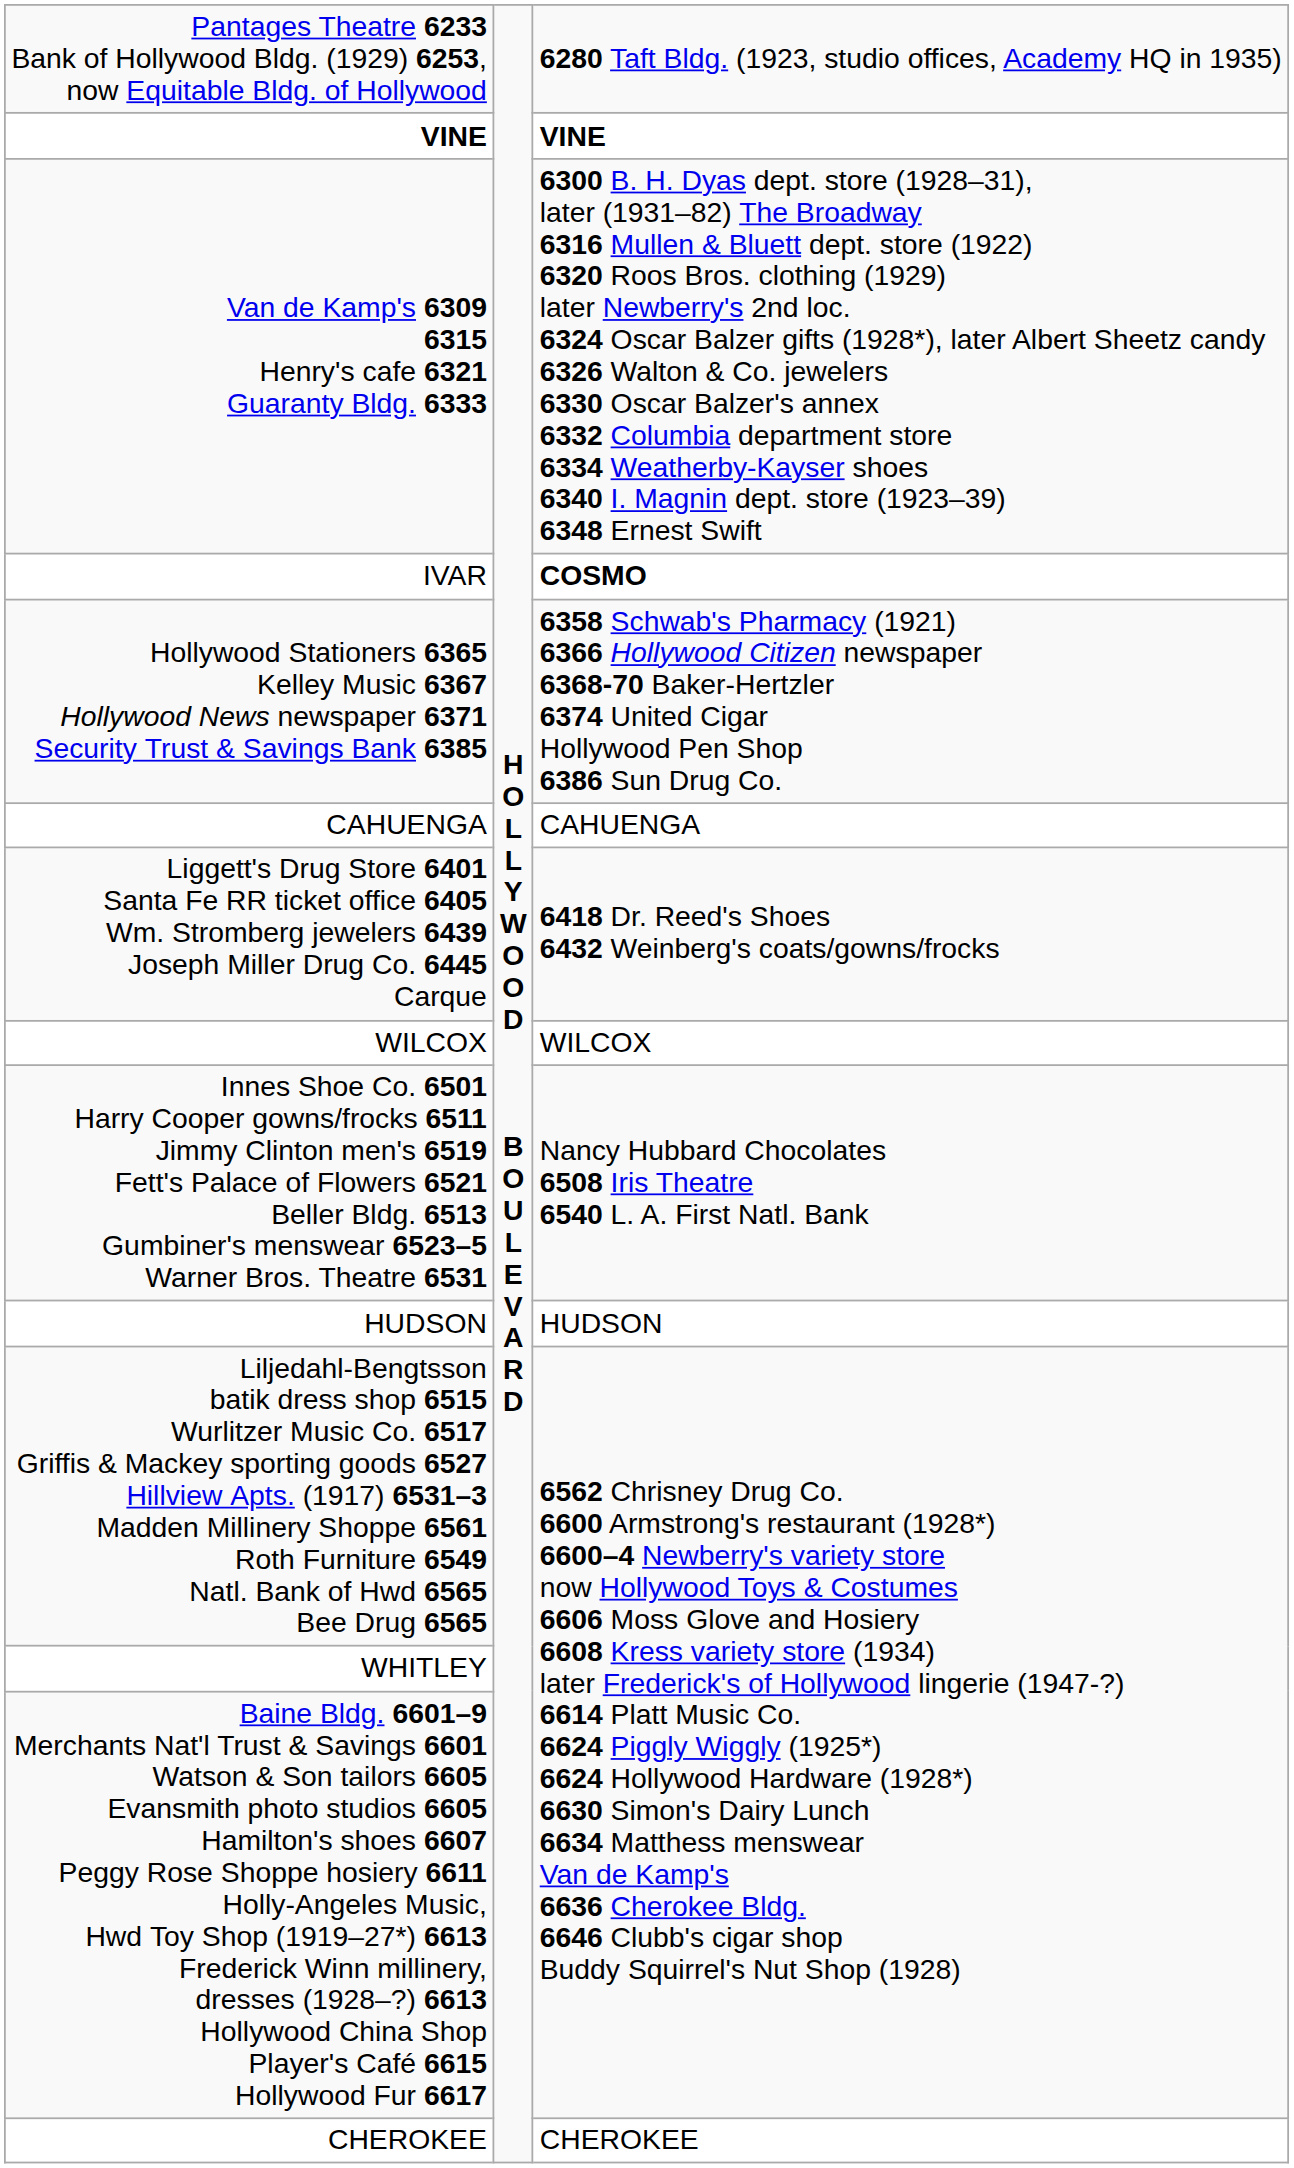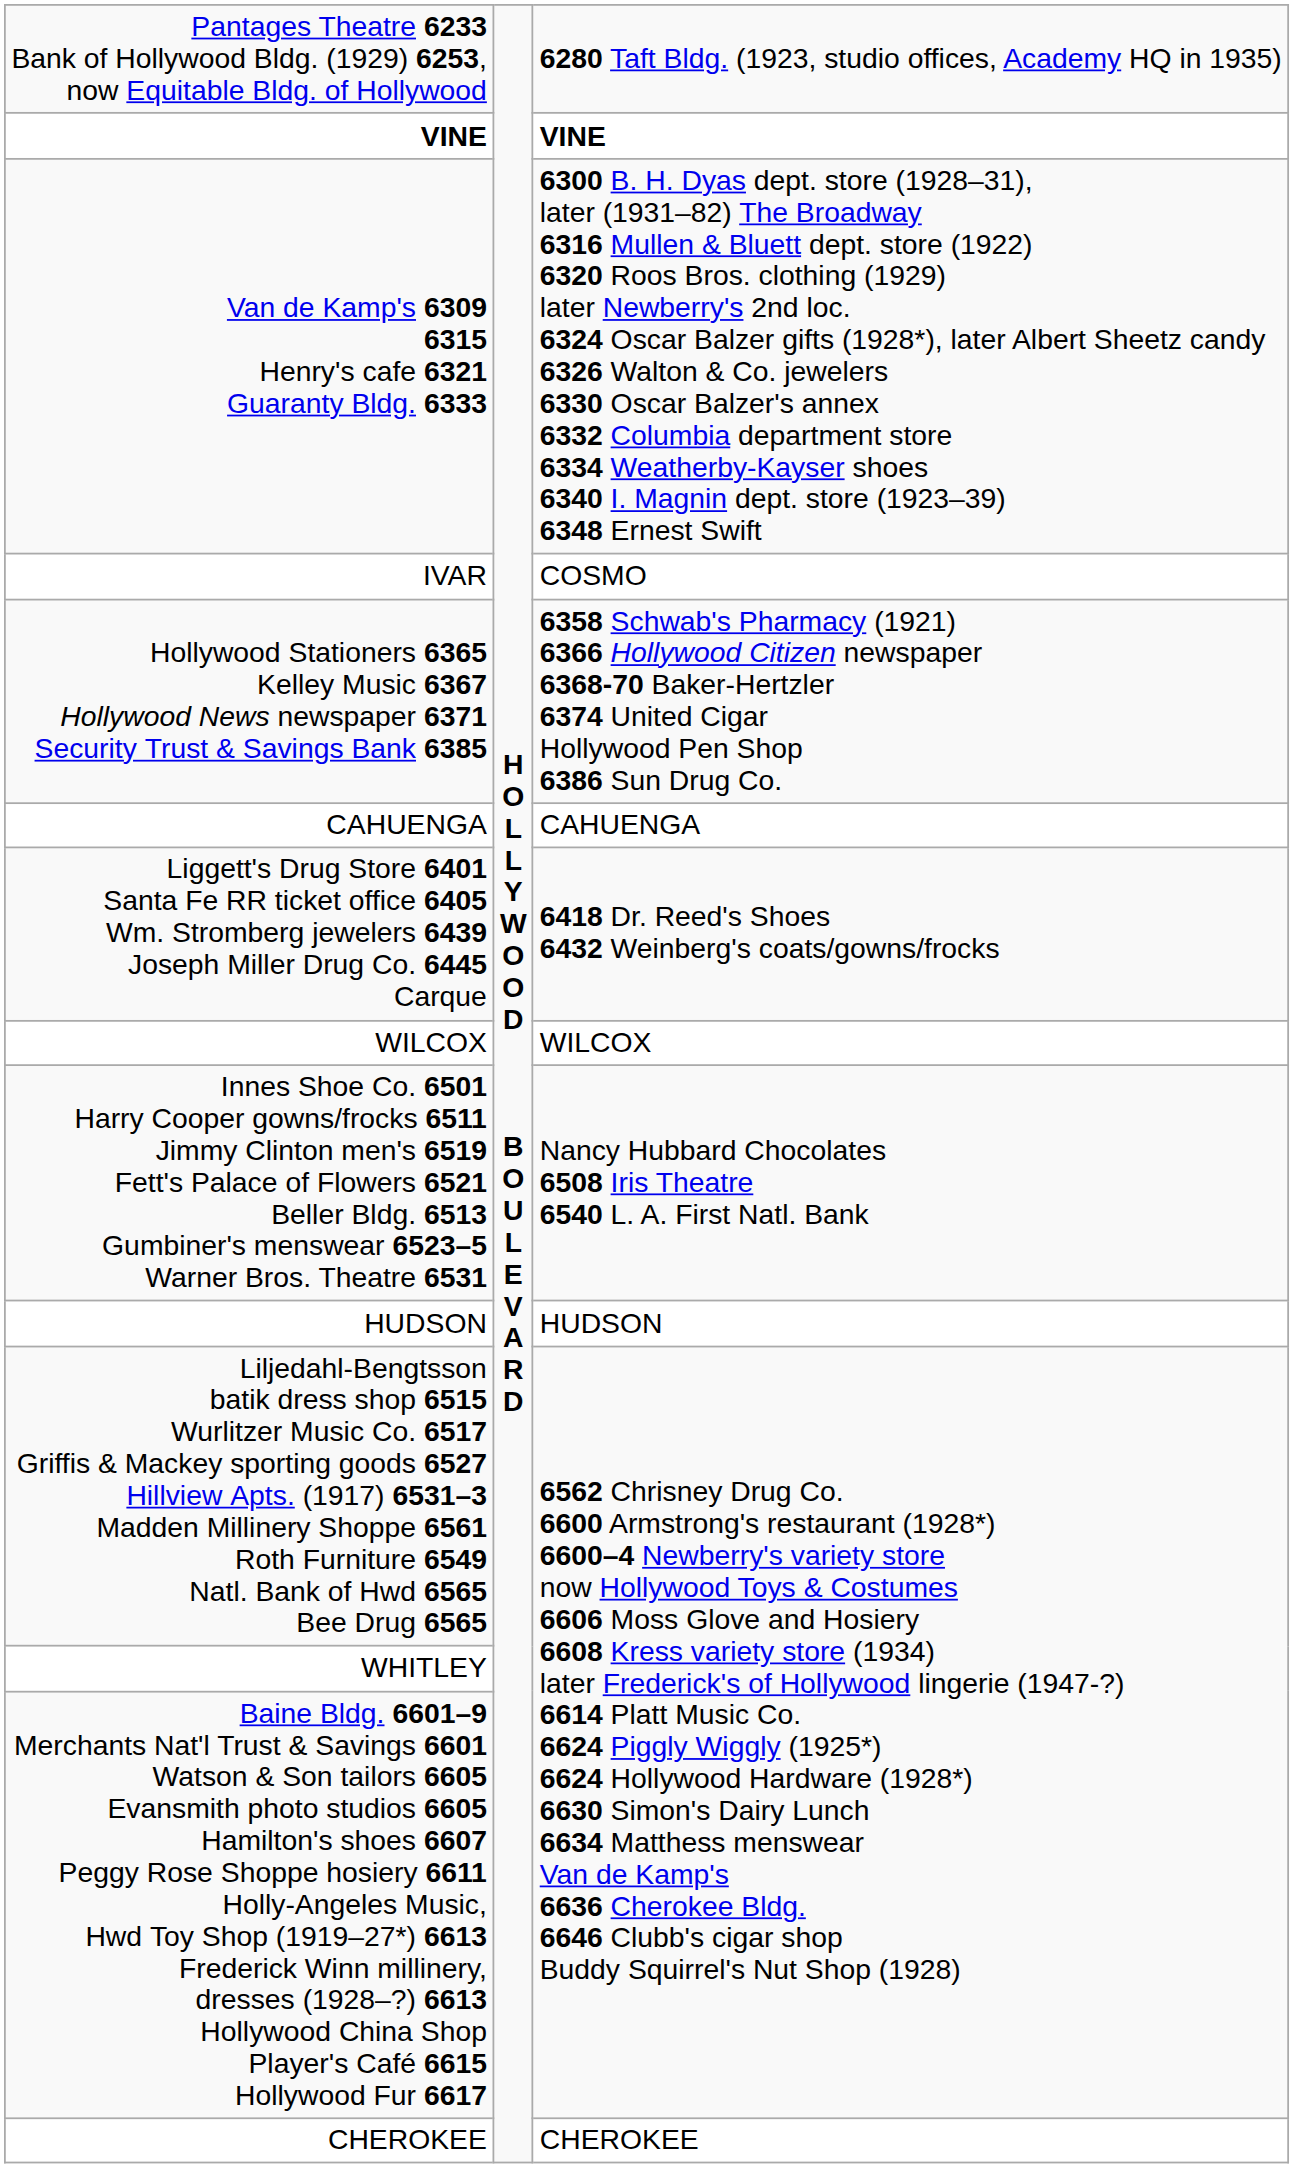(593, 575) bold -> (593, 575) normal
